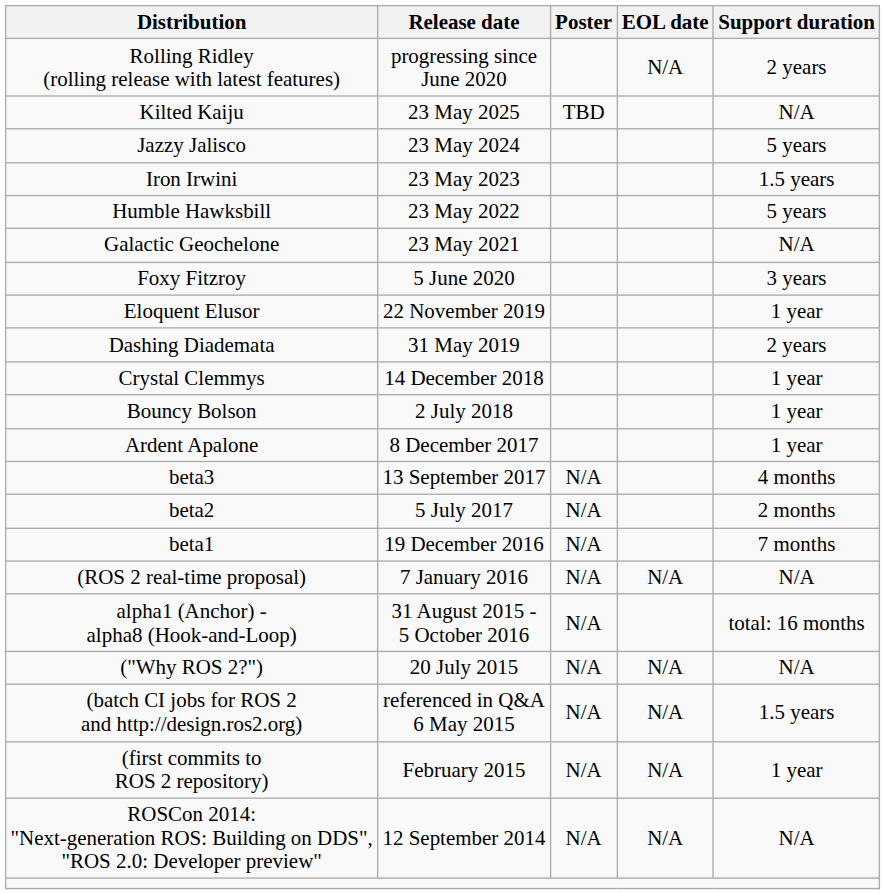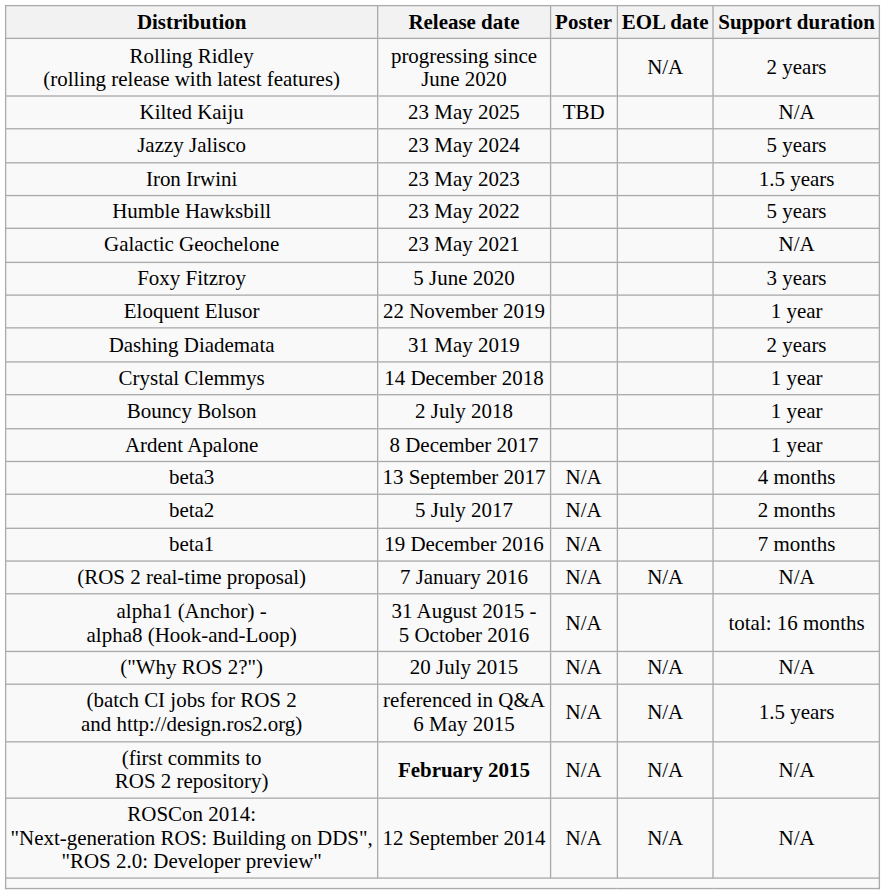(464, 769) normal -> (464, 769) bold
(797, 769) 1 year -> (797, 769) N/A
